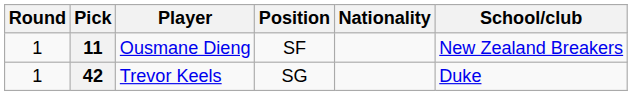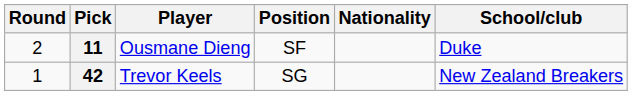(37, 47) 1 -> (37, 47) 2
(531, 47) New Zealand Breakers -> (460, 47) Duke
(460, 76) Duke -> (531, 76) New Zealand Breakers
